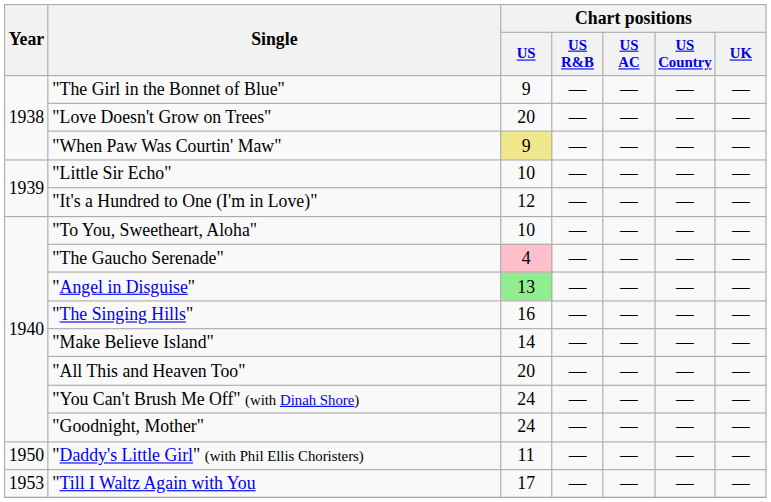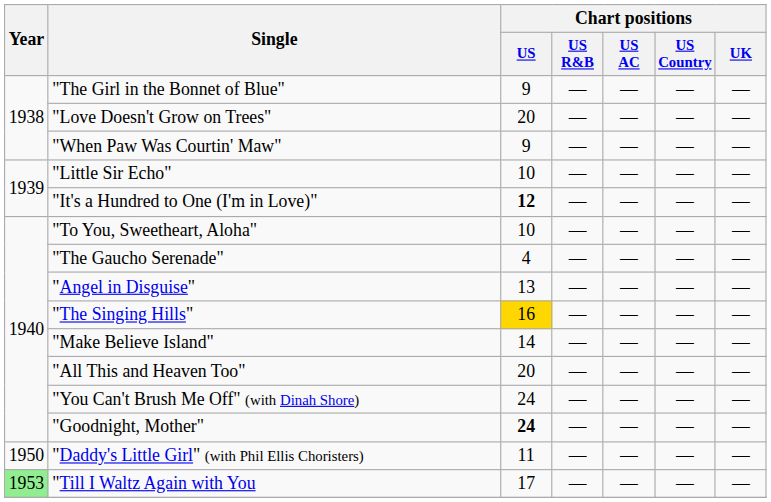(526, 145) khaki background -> (526, 145) no background
(526, 201) normal -> (526, 201) bold
(526, 258) pink background -> (526, 258) no background
(526, 286) lightgreen background -> (526, 286) no background
(526, 314) no background -> (526, 314) gold background
(526, 427) normal -> (526, 427) bold
(26, 483) no background -> (26, 483) lightgreen background
